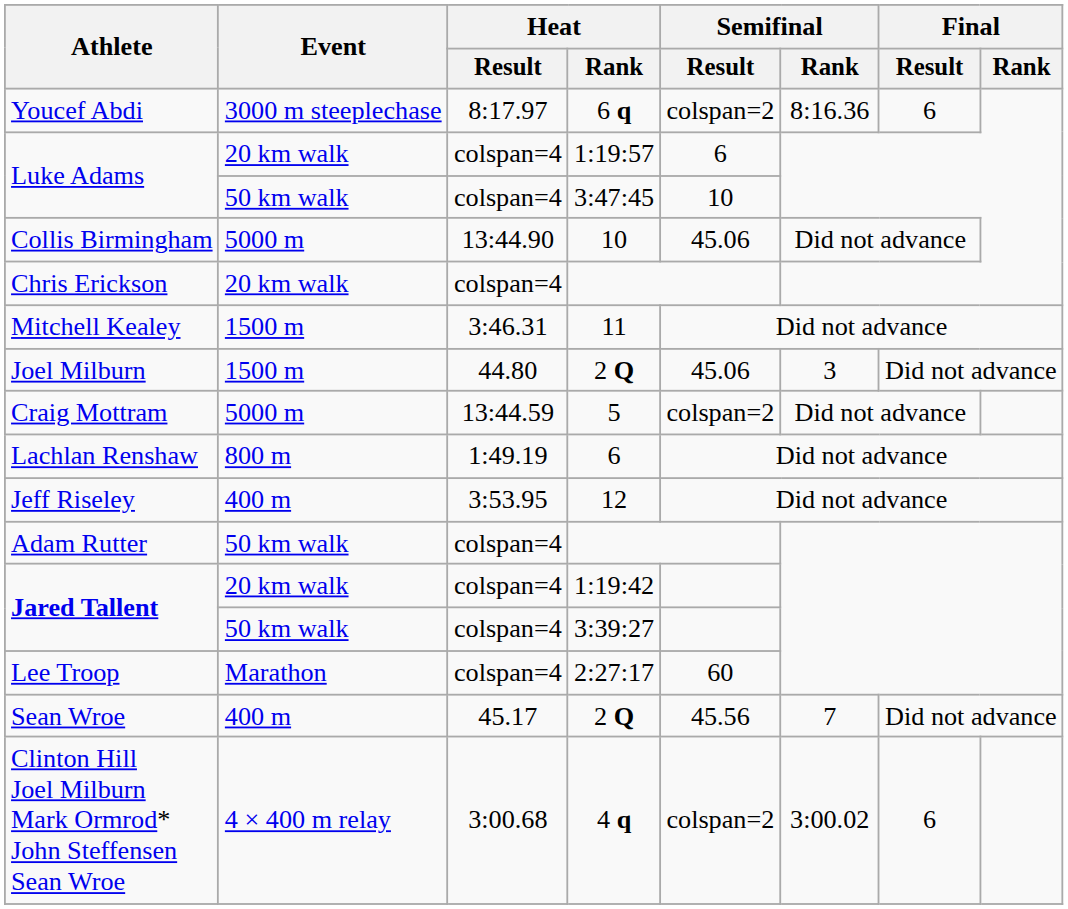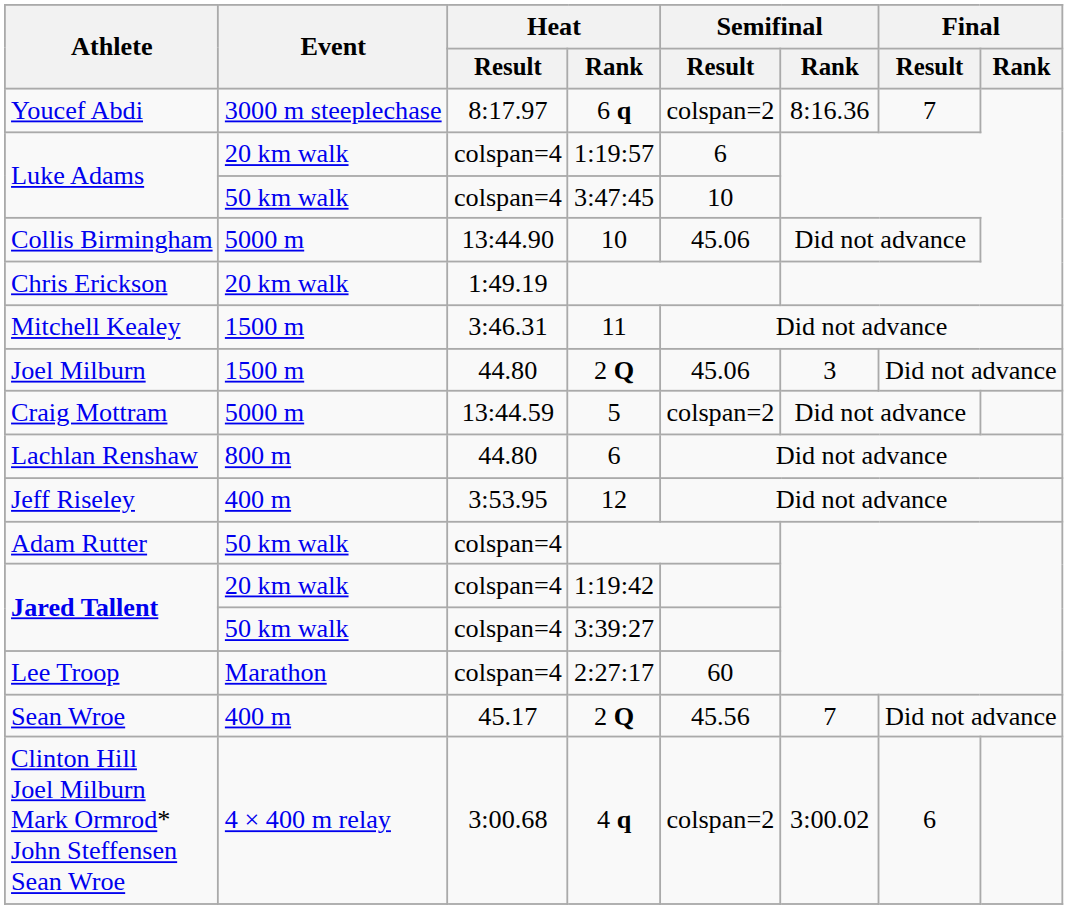(930, 110) 6 -> (930, 110) 7
(508, 283) colspan=4 -> (508, 283) 1:49.19
(508, 456) 1:49.19 -> (508, 456) 44.80
